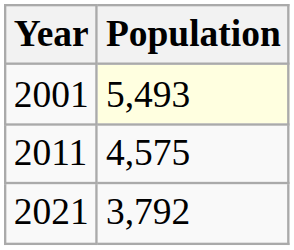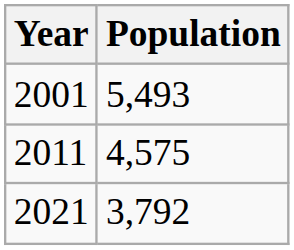(148, 93) lightyellow background -> (148, 93) no background
